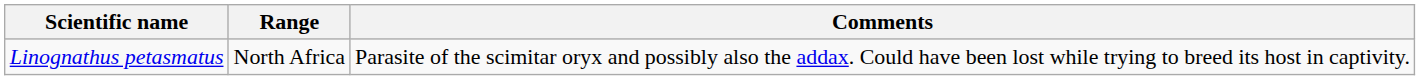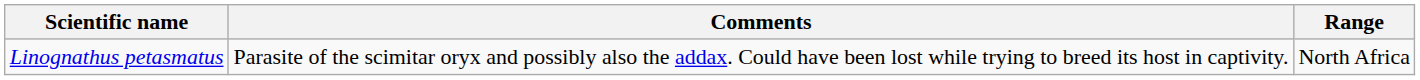columns swapped: (289, 21) <-> (882, 21)
